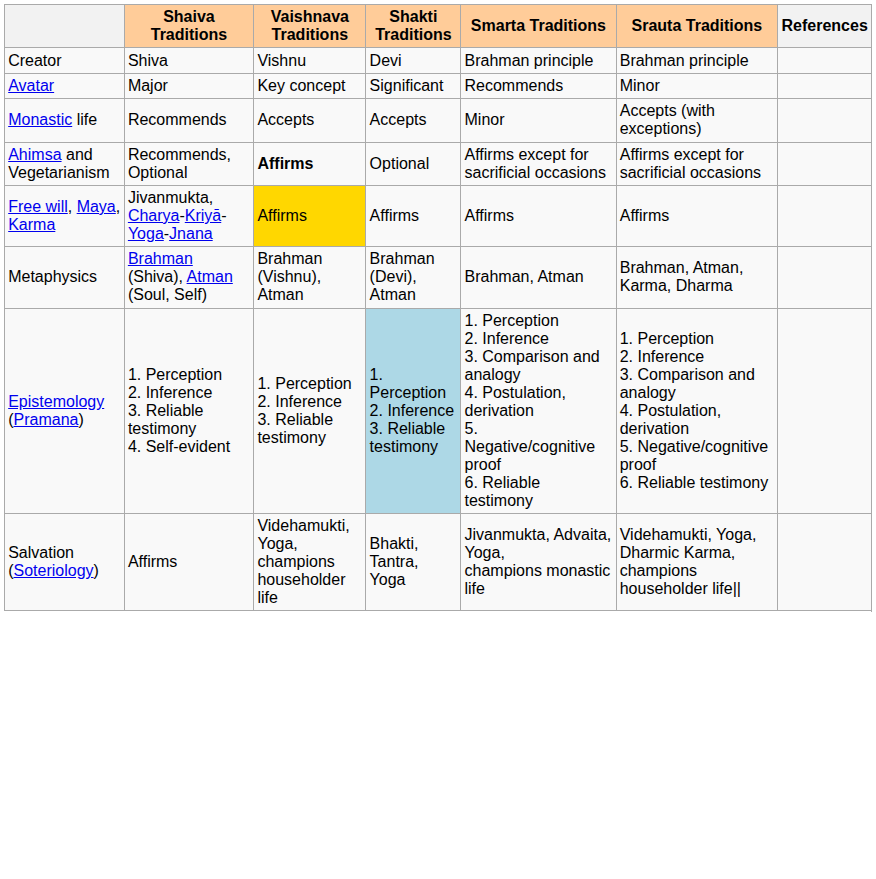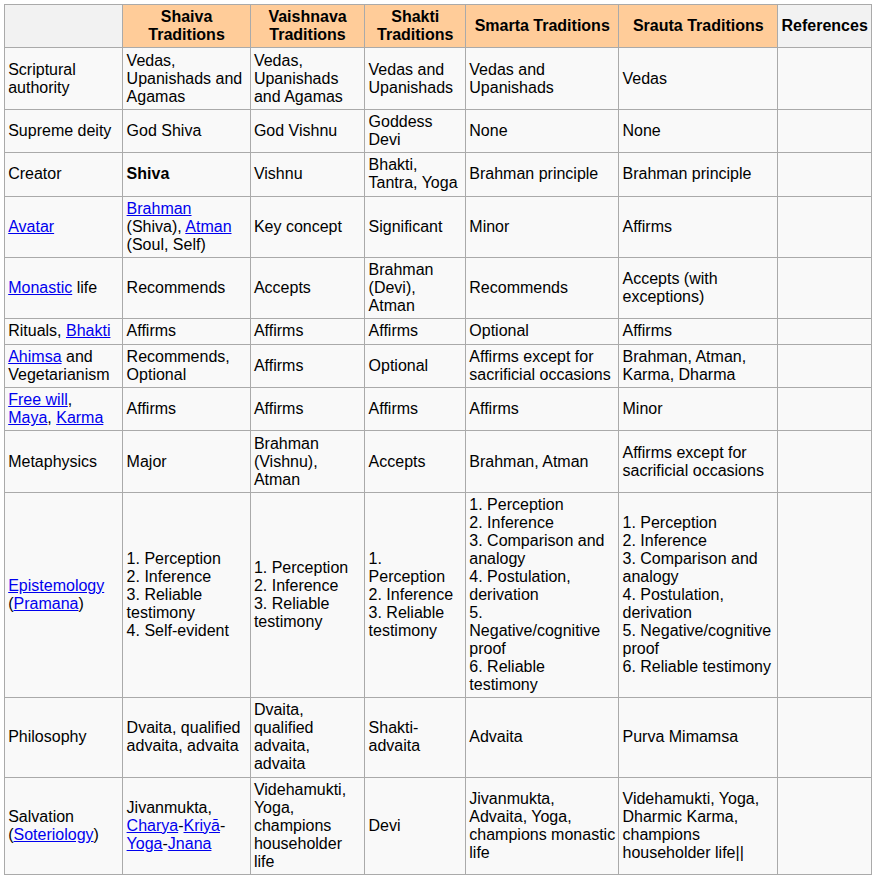+ row: (42, 78)
+ row: (60, 130)
(148, 60) normal -> (148, 174) bold
(386, 60) Devi -> (413, 174) Bhakti, Tantra, Yoga
(148, 85) Major -> (179, 226) Brahman (Shiva), Atman (Soul, Self)
(514, 85) Recommends -> (489, 226) Minor
(640, 85) Minor -> (647, 226) Affirms
(398, 120) Accepts -> (401, 288) Brahman (Devi), Atman
(485, 120) Minor -> (519, 288) Recommends
+ row: (59, 331)
(285, 163) bold -> (279, 365) normal
(690, 163) Affirms except for sacrificial occasions -> (684, 365) Brahman, Atman, Karma, Dharma
(177, 216) Jivanmukta, Charya-Kriyā-Yoga-Jnana -> (151, 409) Affirms
(282, 216) gold background -> (279, 409) no background
(644, 216) Affirms -> (643, 409) Minor
(180, 277) Brahman (Shiva), Atman (Soul, Self) -> (147, 461) Major
(402, 277) Brahman (Devi), Atman -> (397, 461) Accepts
(682, 277) Brahman, Atman, Karma, Dharma -> (693, 461) Affirms except for sacrificial occasions
(412, 410) lightblue background -> (411, 594) no background
+ row: (47, 737)
(153, 562) Affirms -> (176, 825) Jivanmukta, Charya-Kriyā-Yoga-Jnana
(394, 562) Bhakti, Tantra, Yoga -> (385, 825) Devi
